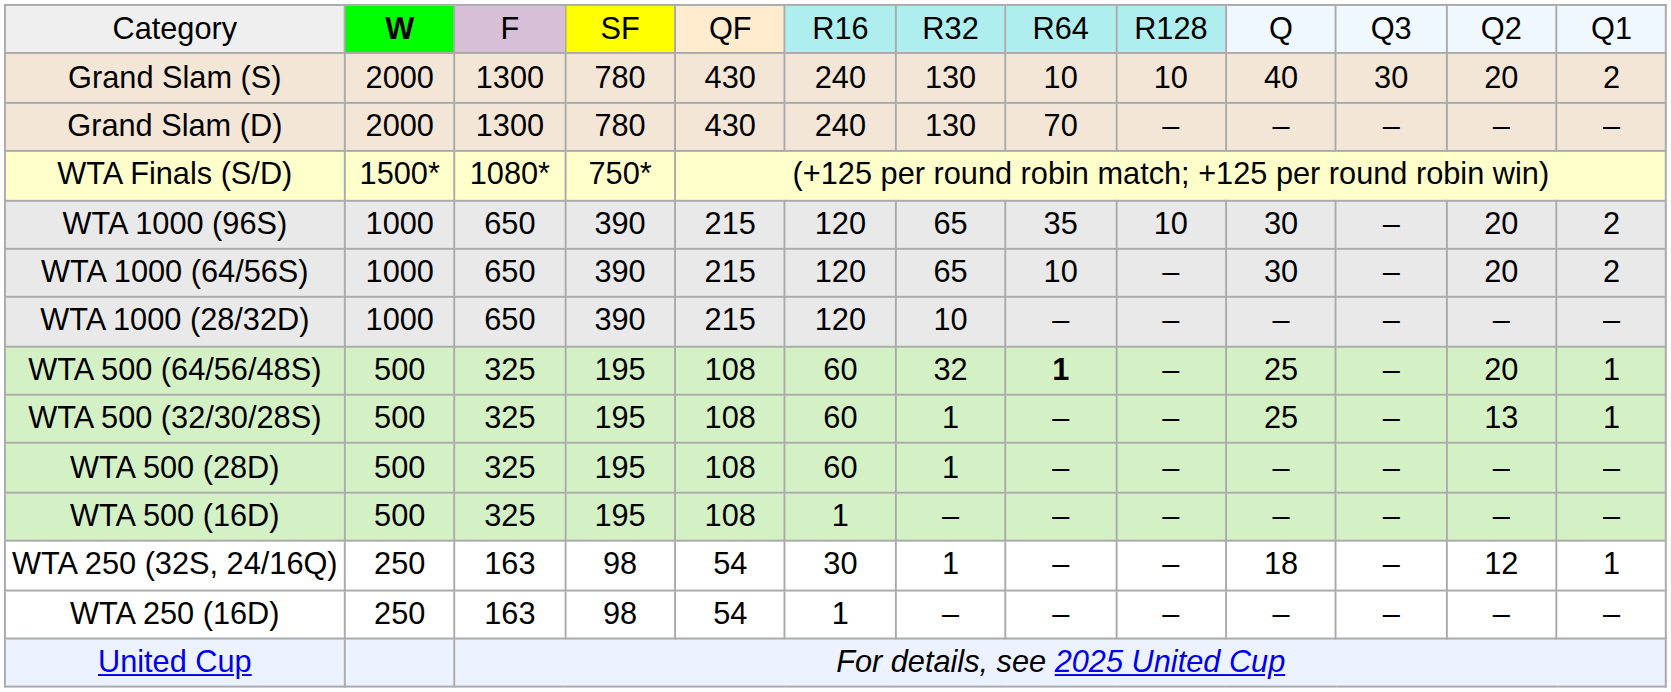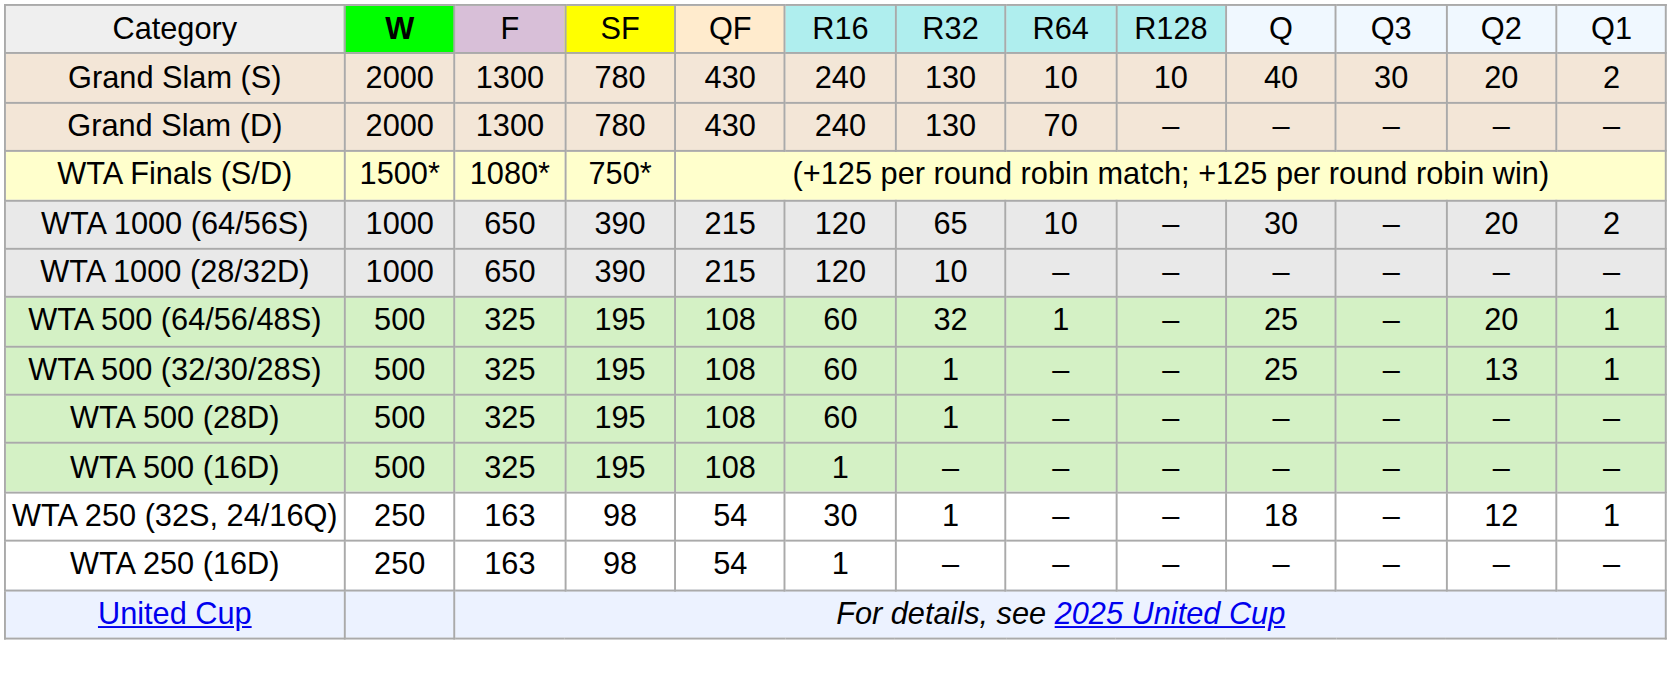- row: (175, 223)
(1061, 369) bold -> (1061, 321) normal
